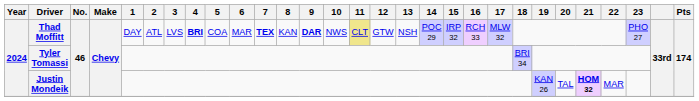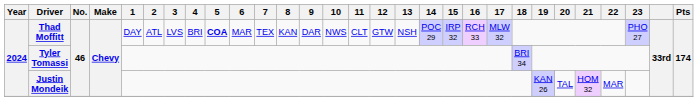(195, 32) bold -> (195, 32) normal
(217, 32) normal -> (217, 32) bold
(265, 32) bold -> (265, 32) normal
(312, 32) bold -> (311, 32) normal
(360, 32) khaki background -> (359, 32) no background
(589, 84) bold -> (588, 83) normal
